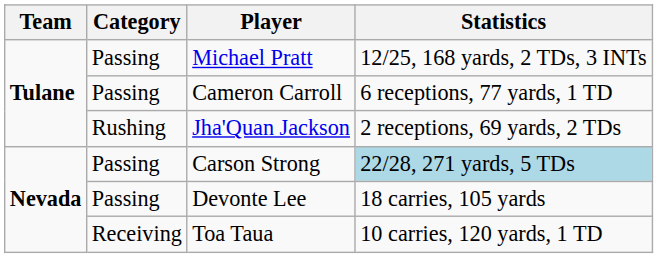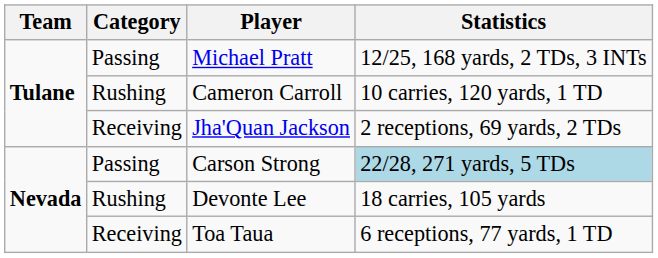(126, 92) Passing -> (129, 92) Rushing
(486, 92) 6 receptions, 77 yards, 1 TD -> (481, 92) 10 carries, 120 yards, 1 TD
(129, 128) Rushing -> (137, 128) Receiving
(126, 198) Passing -> (129, 198) Rushing
(481, 234) 10 carries, 120 yards, 1 TD -> (486, 234) 6 receptions, 77 yards, 1 TD
